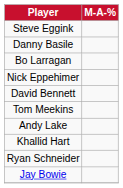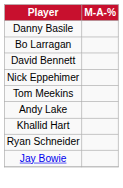- row: (43, 28)
rows swapped: (43, 93) <-> (43, 77)
